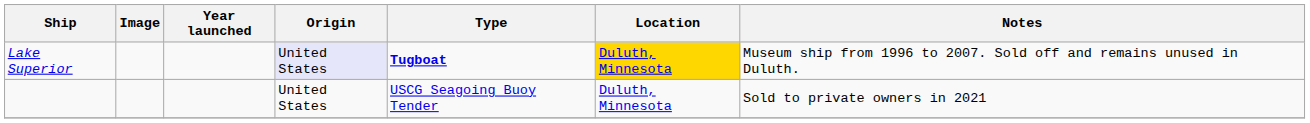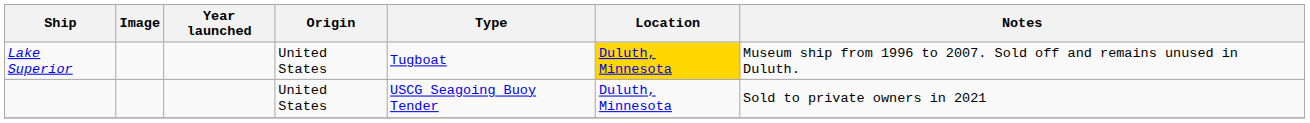(303, 61) lavender background -> (303, 61) no background
(418, 61) bold -> (418, 61) normal
